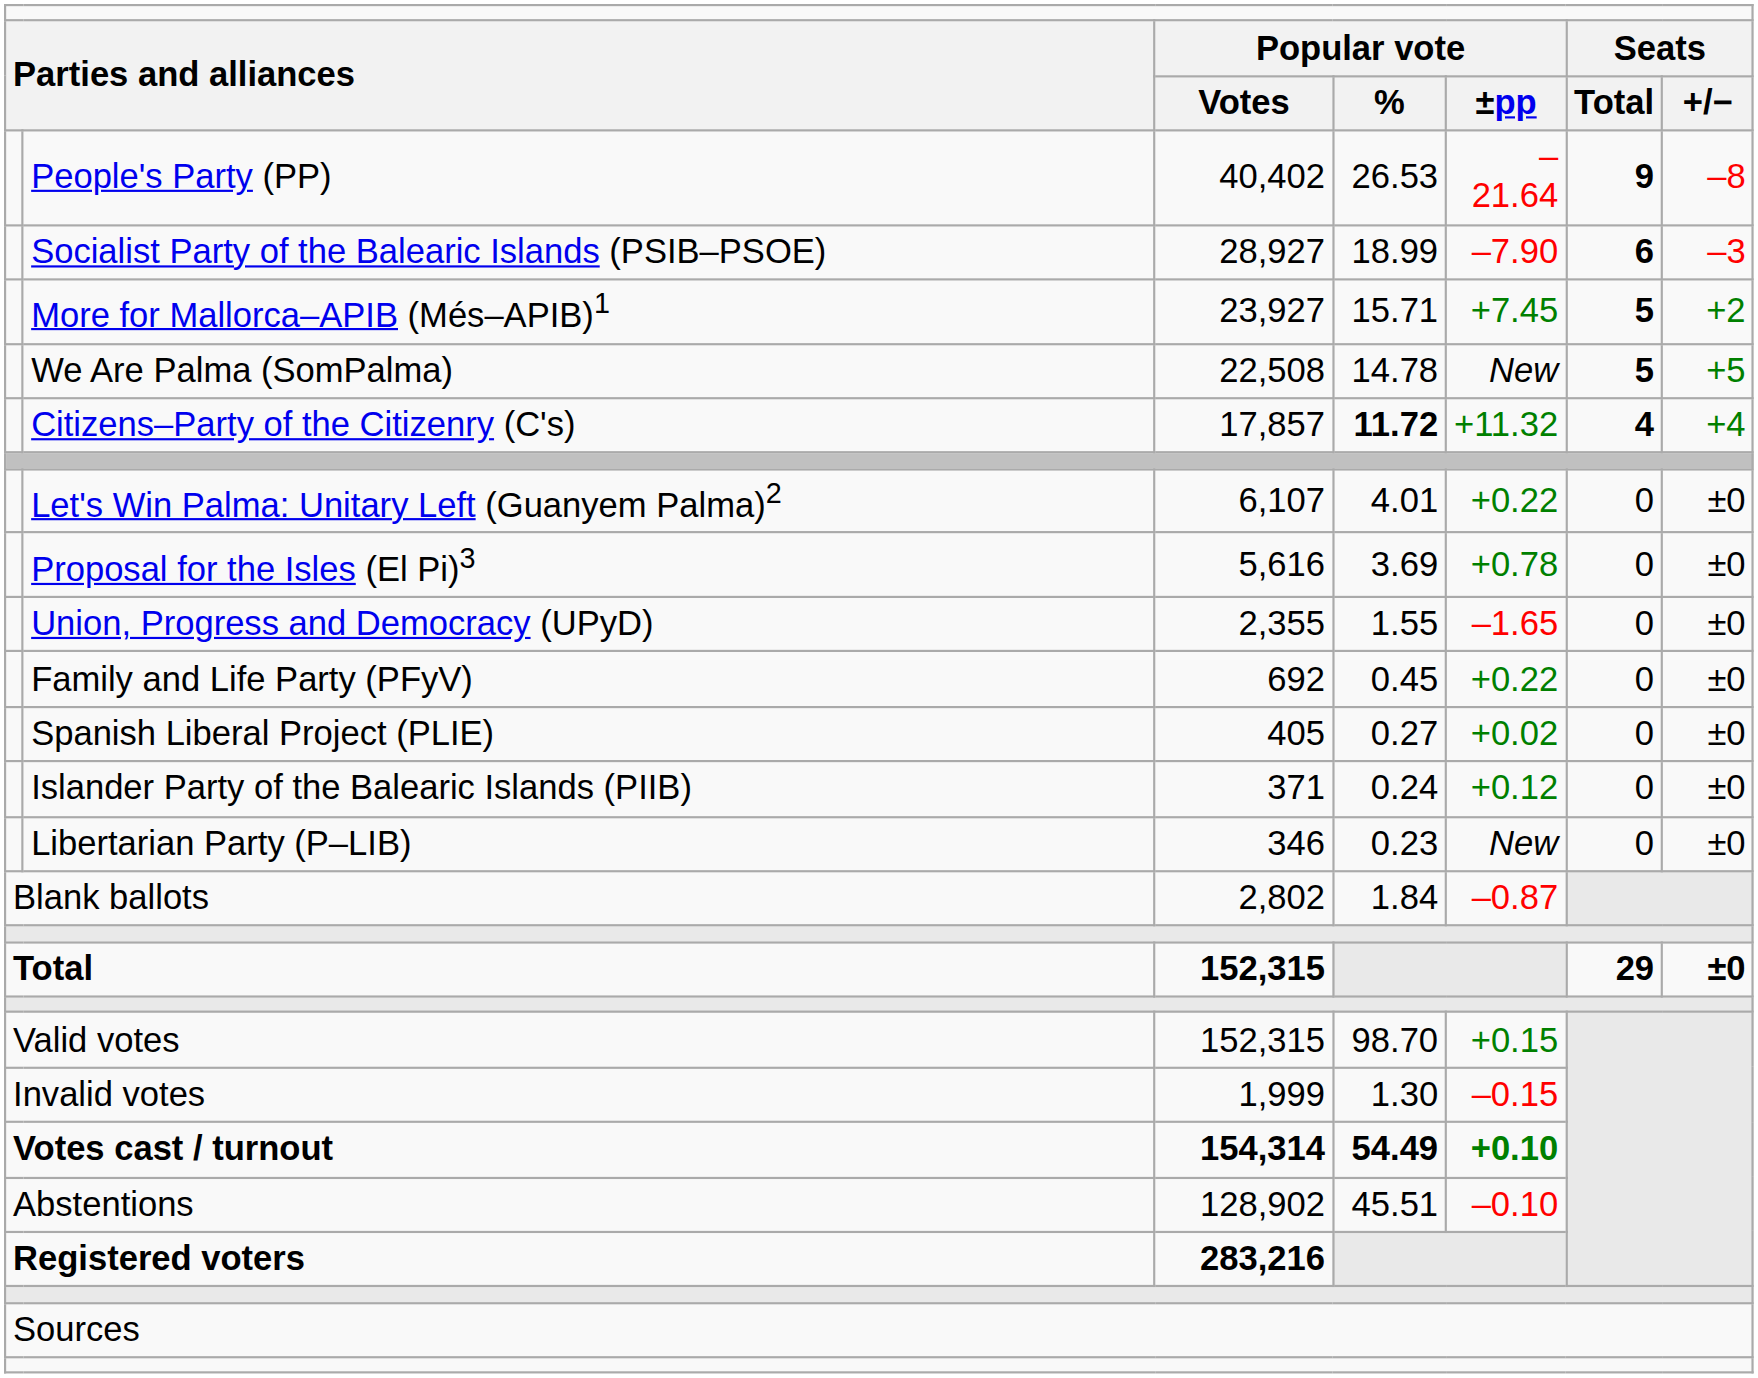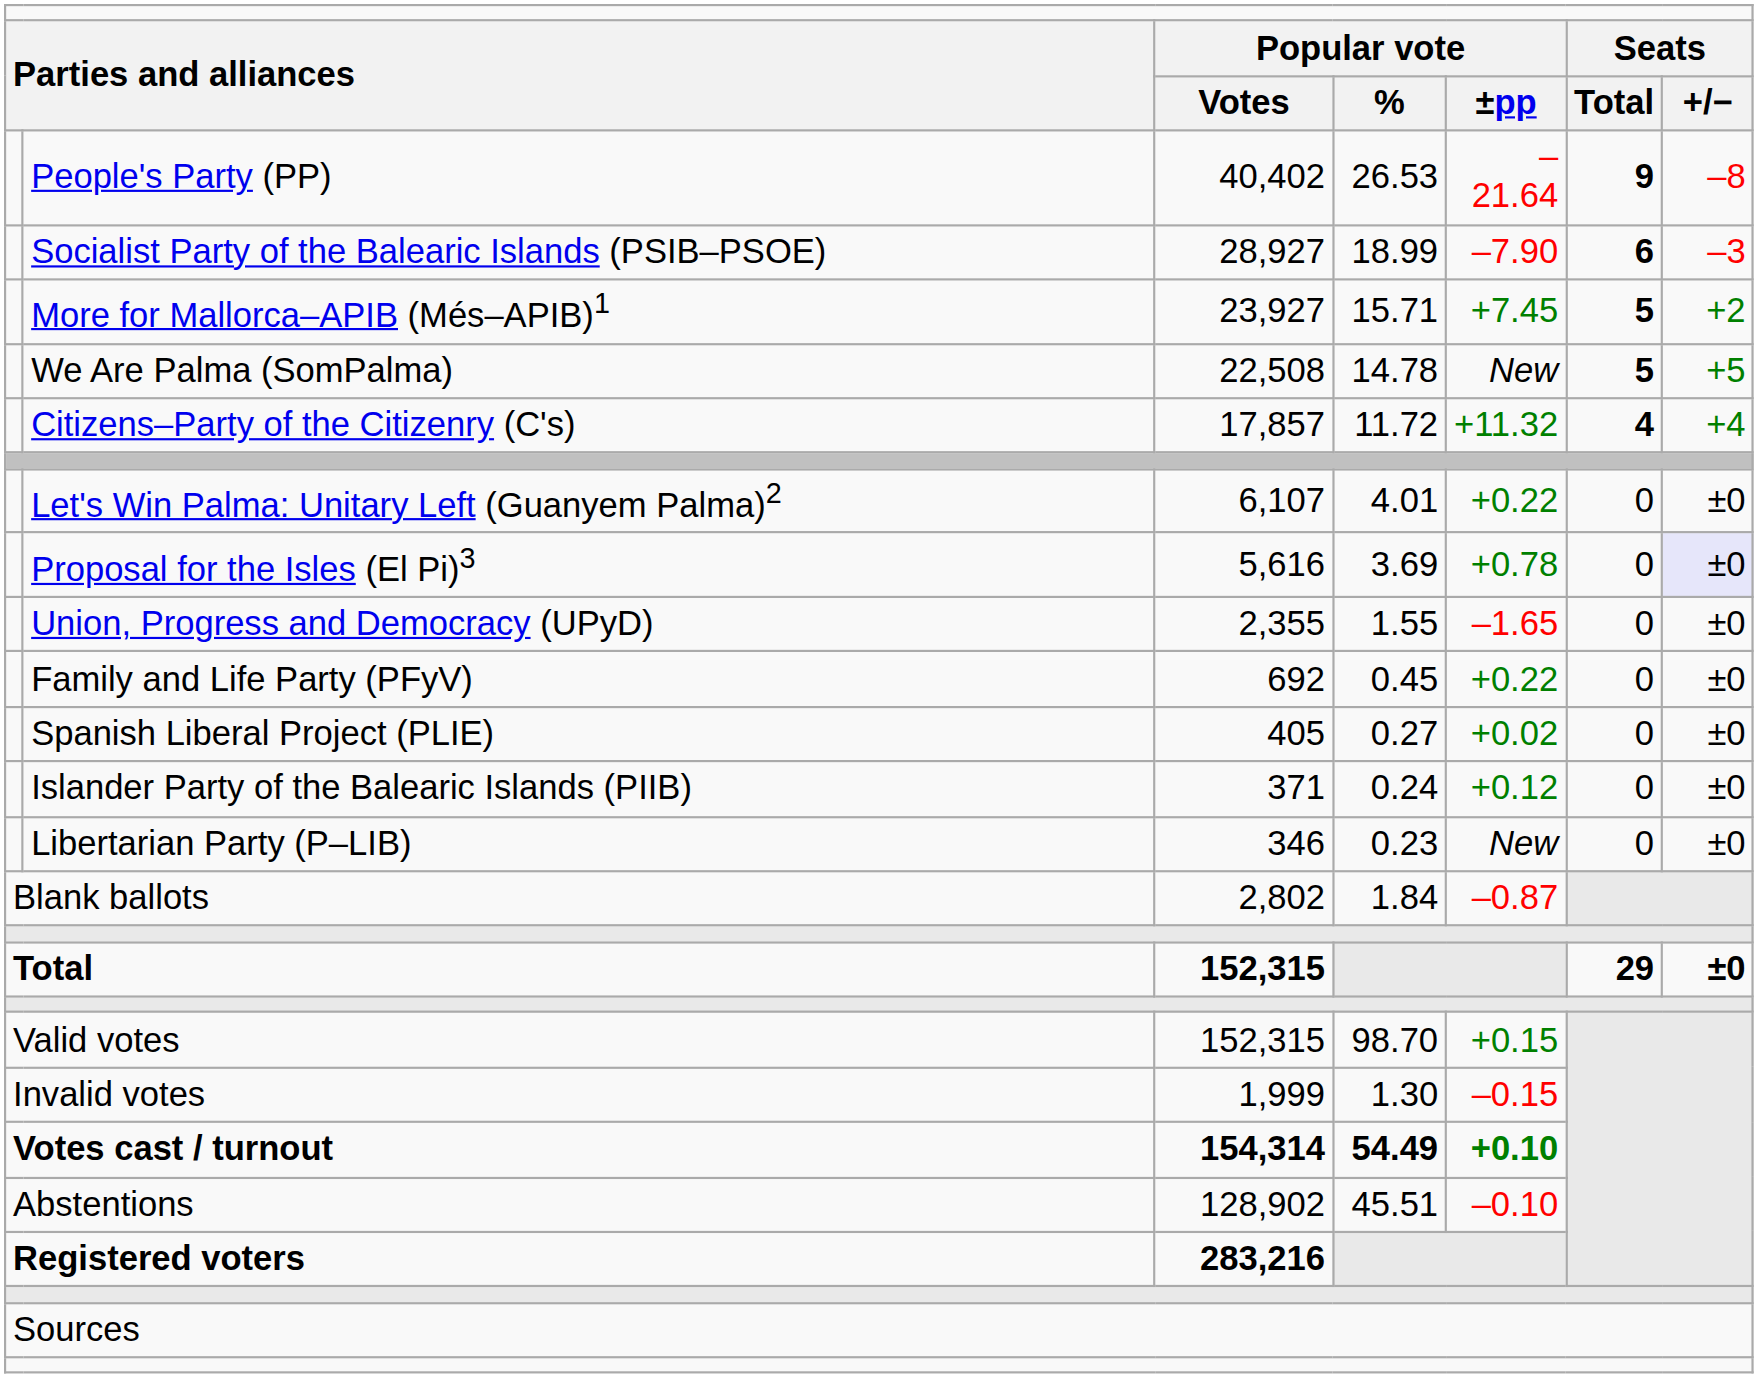(1396, 424) bold -> (1396, 424) normal
(1726, 564) no background -> (1726, 564) lavender background
